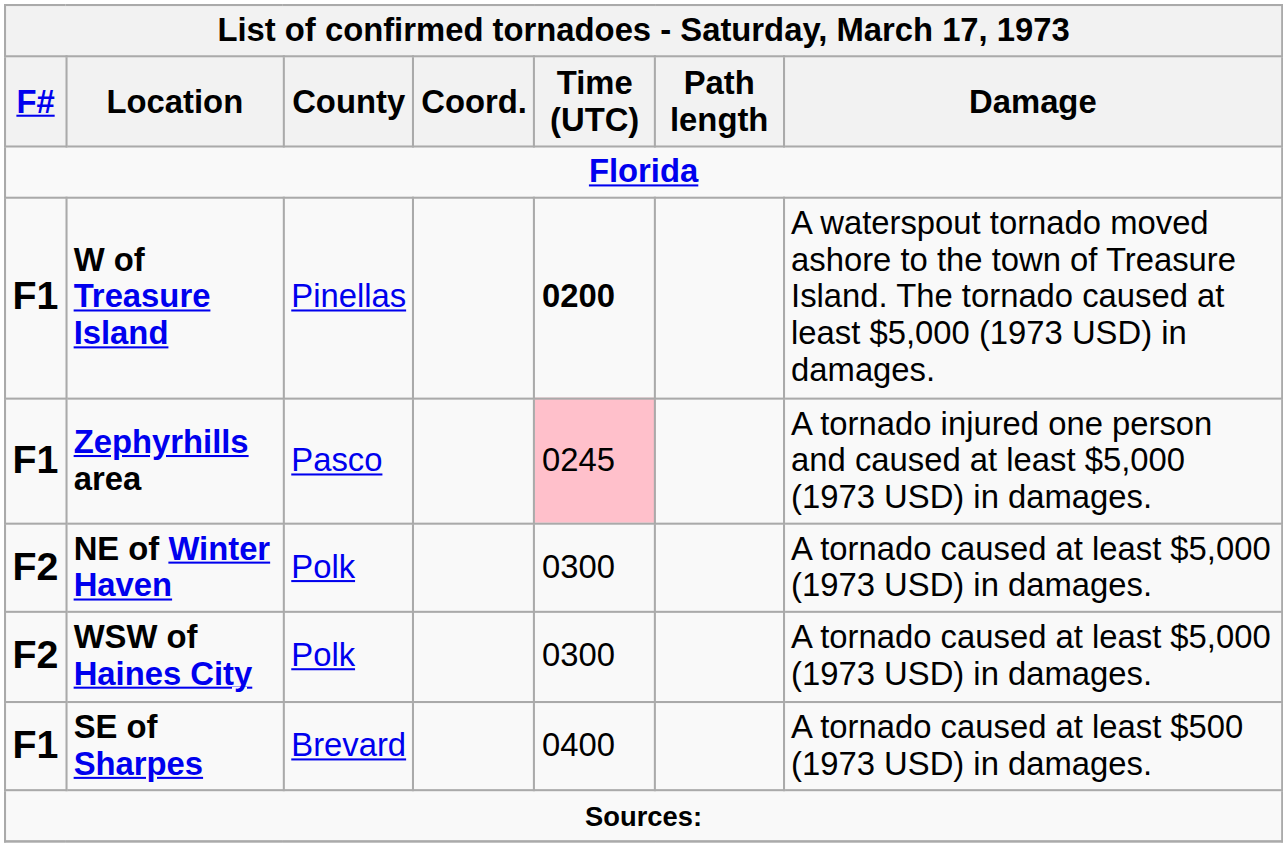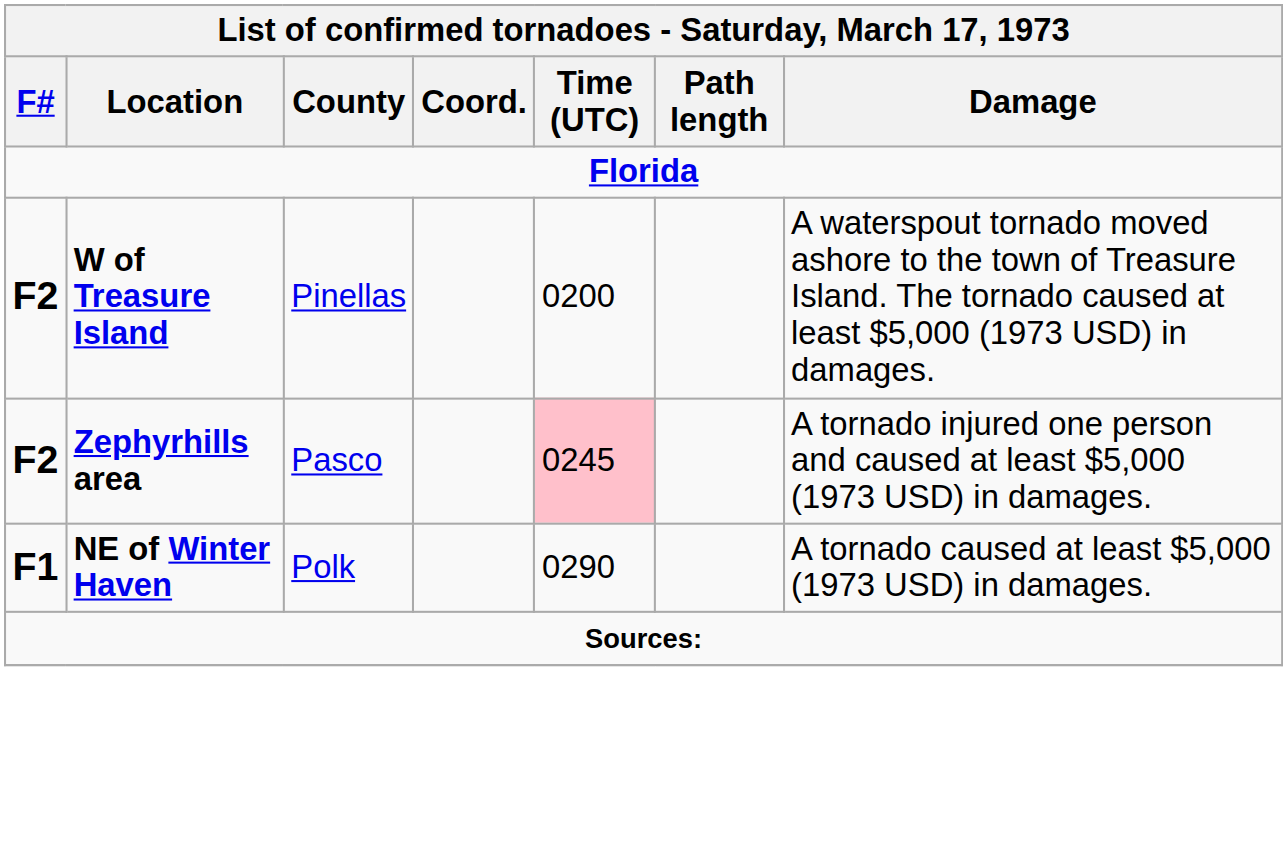(36, 297) F1 -> (36, 297) F2
(579, 297) bold -> (579, 297) normal
(36, 459) F1 -> (36, 459) F2
(36, 567) F2 -> (36, 567) F1
(579, 567) 0300 -> (579, 567) 0290
- row: (163, 656)
- row: (138, 745)
